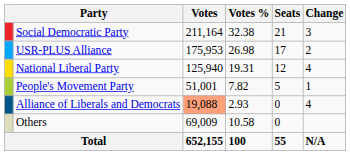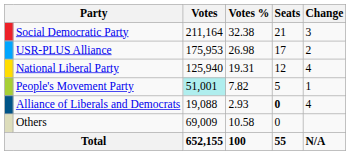(201, 86) no background -> (201, 86) paleturquoise background
(201, 104) lightsalmon background -> (201, 104) no background
(277, 104) normal -> (277, 104) bold
